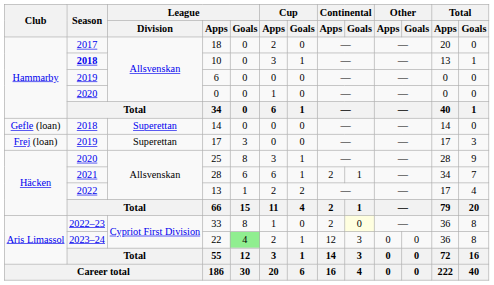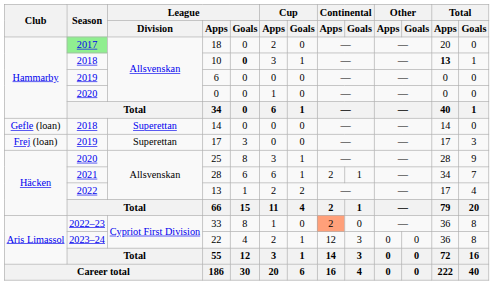(87, 45) no background -> (87, 45) lightgreen background
(87, 61) bold -> (87, 61) normal
(245, 61) normal -> (245, 61) bold
(445, 61) normal -> (445, 61) bold
(331, 223) no background -> (331, 223) lightsalmon background
(359, 223) lightyellow background -> (359, 223) no background
(245, 239) lightgreen background -> (245, 239) no background
